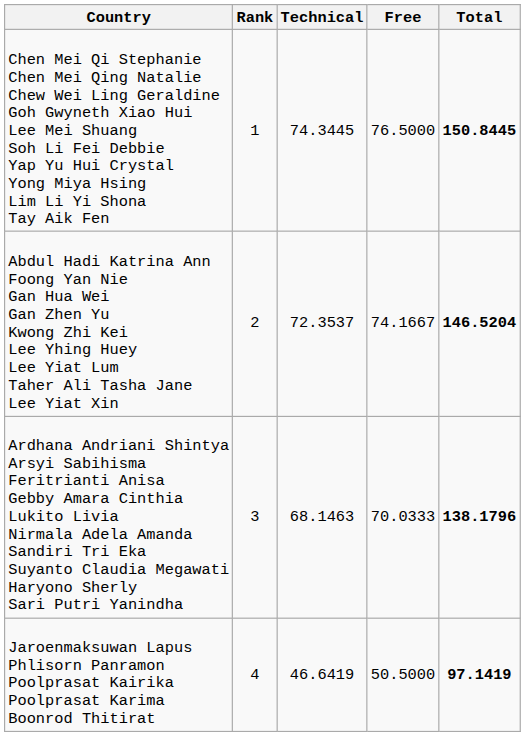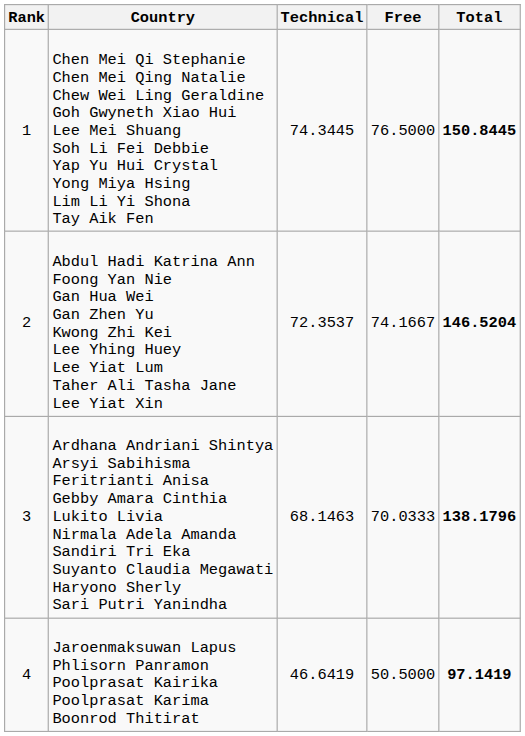columns swapped: (255, 17) <-> (119, 17)
